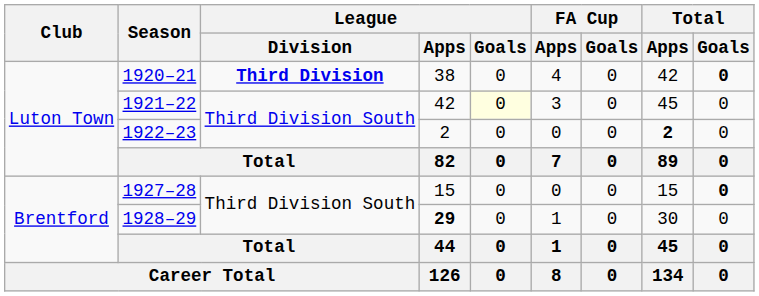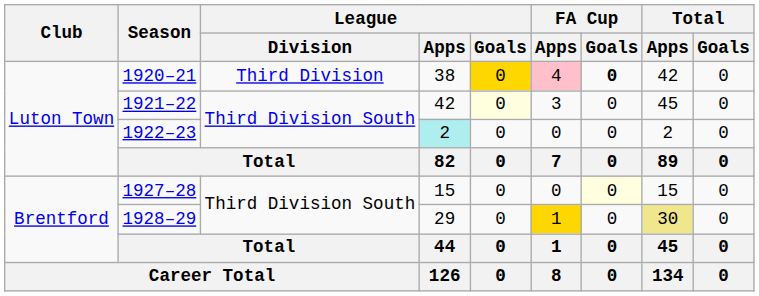(310, 76) bold -> (310, 76) normal
(500, 76) no background -> (500, 76) gold background
(556, 76) no background -> (556, 76) pink background
(612, 76) normal -> (612, 76) bold
(723, 76) bold -> (723, 76) normal
(445, 133) no background -> (445, 133) paleturquoise background
(668, 133) bold -> (668, 133) normal
(612, 191) no background -> (612, 191) lightyellow background
(723, 191) bold -> (723, 191) normal
(445, 219) bold -> (445, 219) normal
(556, 219) no background -> (556, 219) gold background
(668, 219) no background -> (668, 219) khaki background
